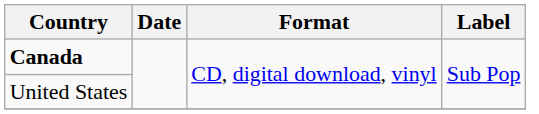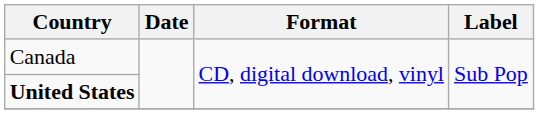(46, 56) bold -> (43, 56) normal
(68, 91) normal -> (72, 91) bold
